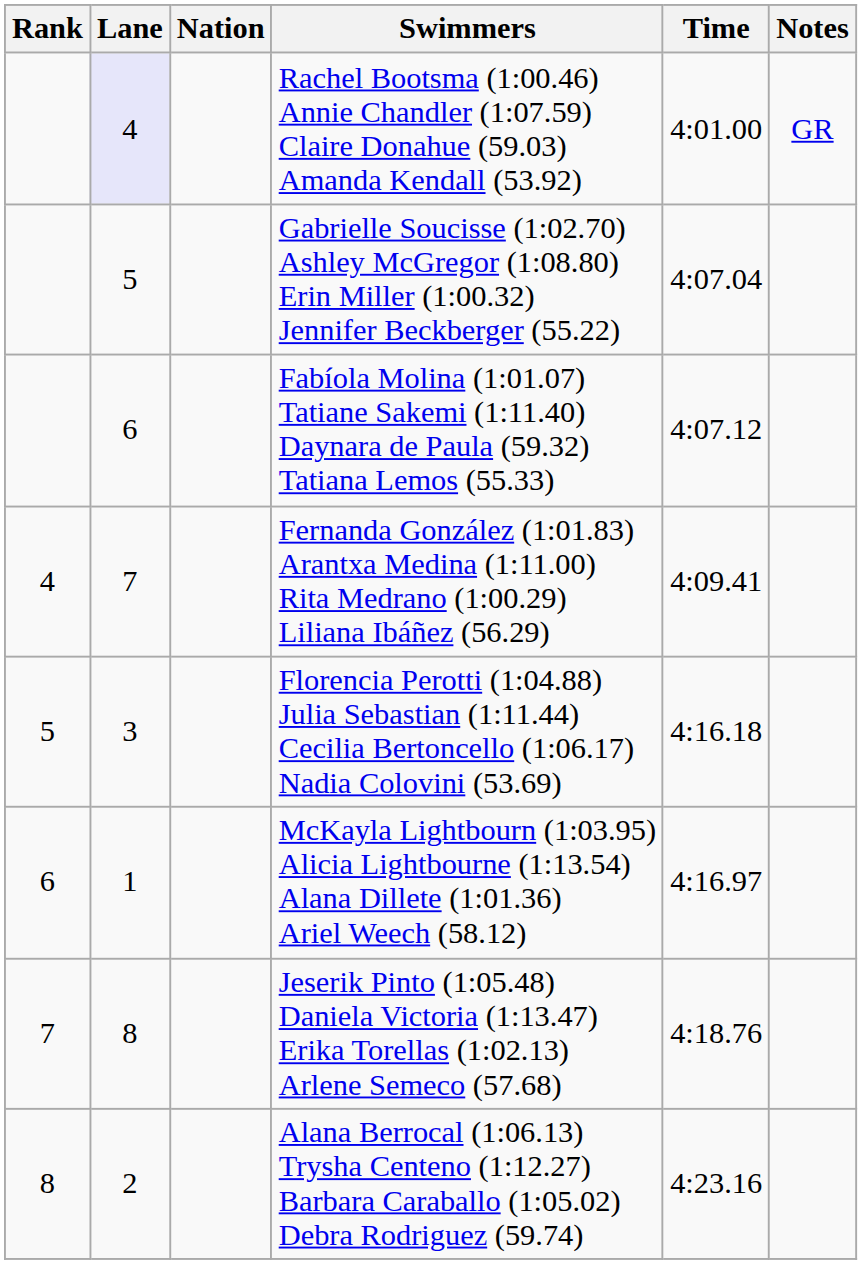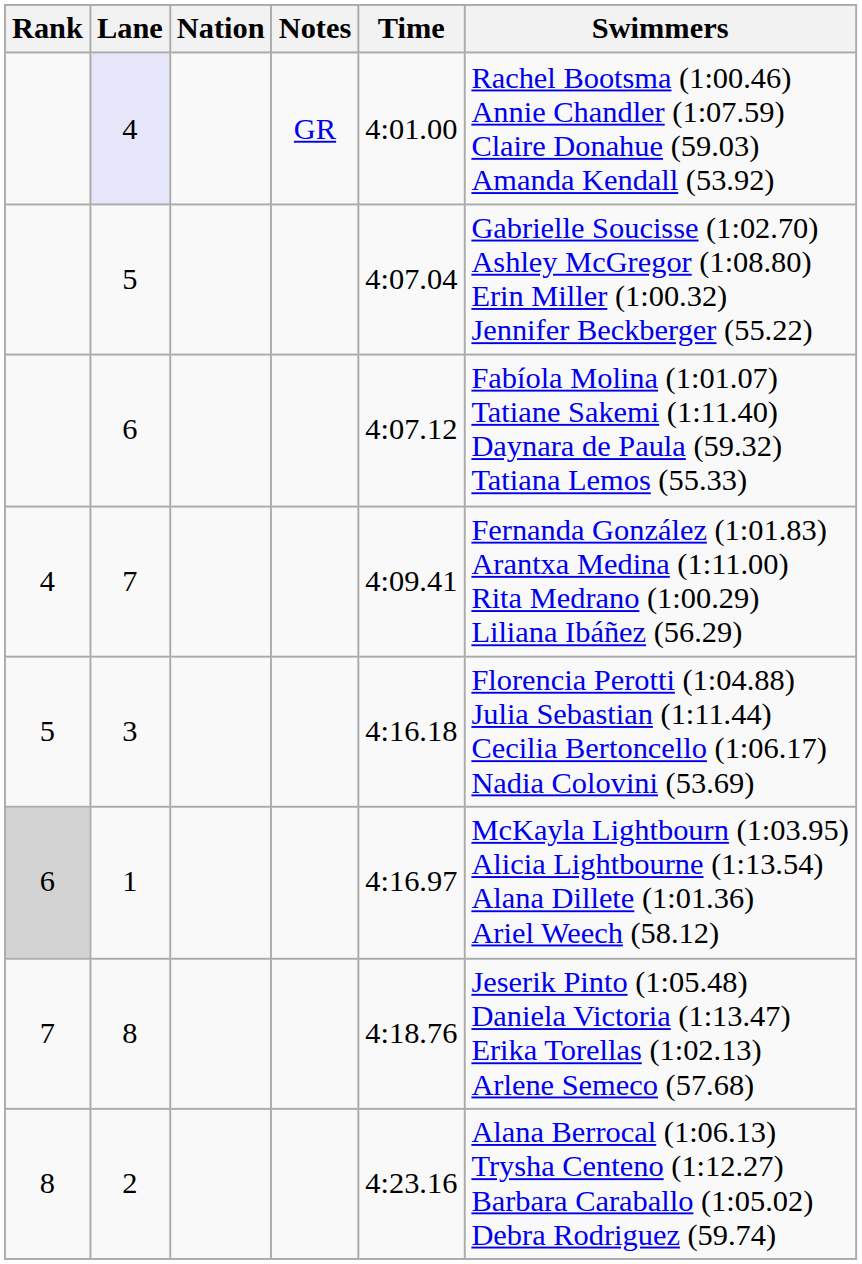columns swapped: (467, 28) <-> (813, 28)
(47, 882) no background -> (47, 882) lightgrey background
